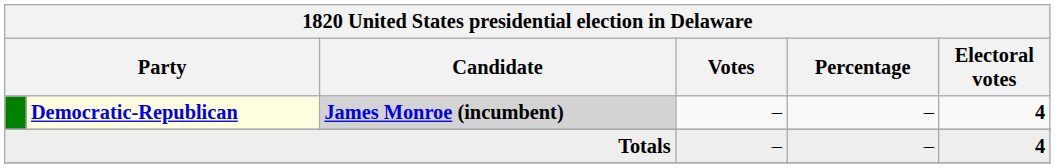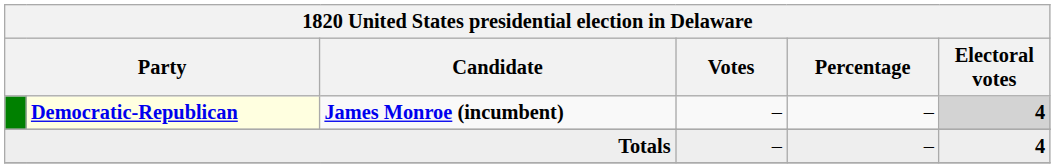(444, 112) lightgrey background -> (444, 112) no background
(1040, 112) no background -> (1040, 112) lightgrey background
